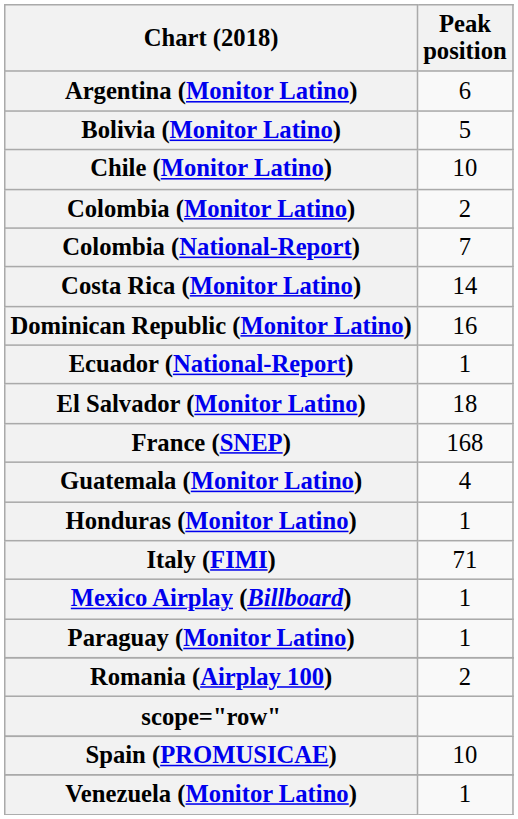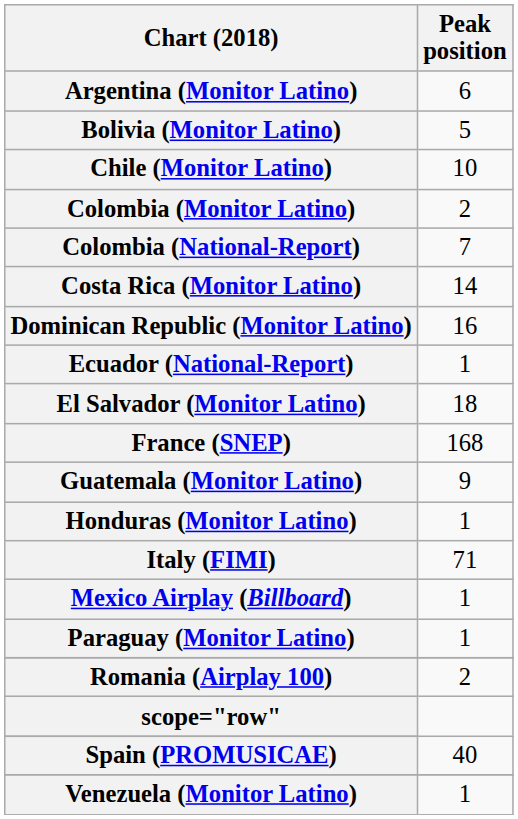(465, 481) 4 -> (465, 481) 9
(465, 755) 10 -> (465, 755) 40
